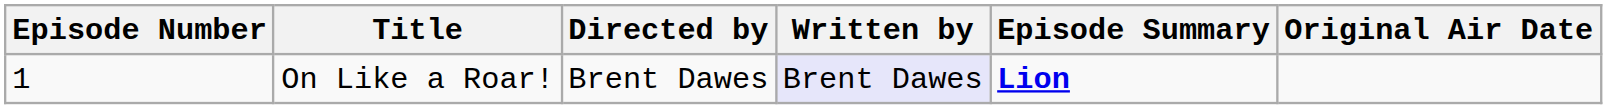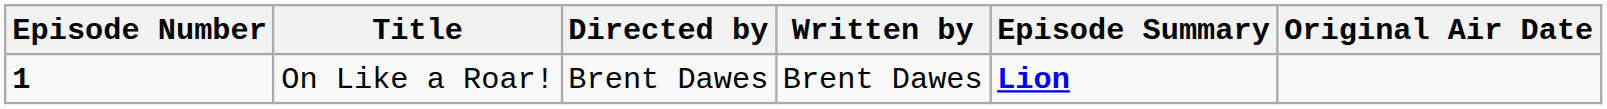(21, 79) normal -> (21, 79) bold
(883, 79) lavender background -> (883, 79) no background
